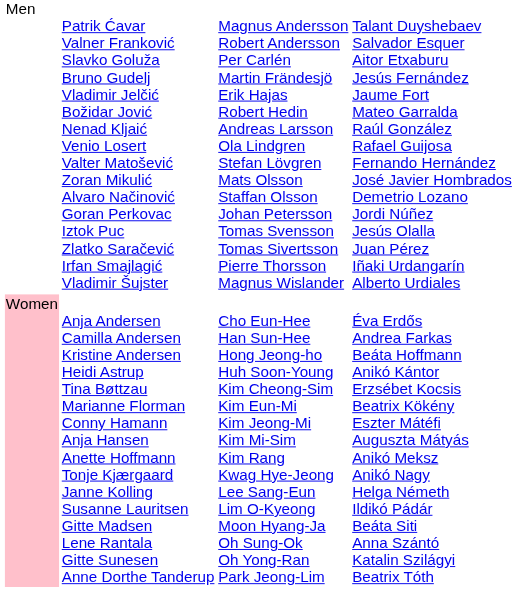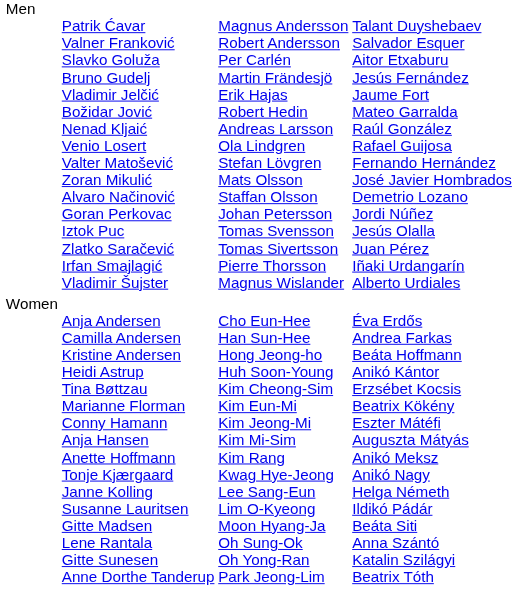(32, 303) pink background -> (32, 303) no background
